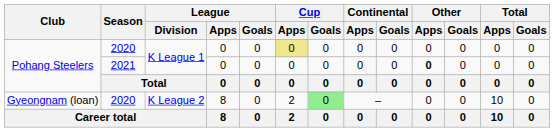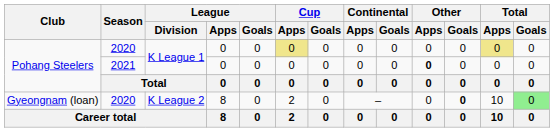(497, 48) no background -> (497, 48) khaki background
(326, 100) lightgreen background -> (326, 100) no background
(463, 100) normal -> (463, 100) bold
(531, 100) no background -> (531, 100) lightgreen background
